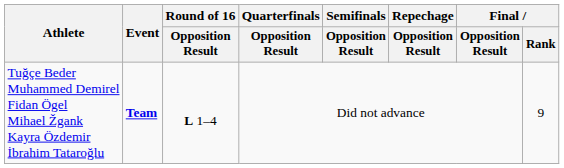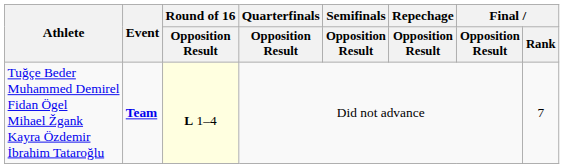(200, 121) no background -> (200, 121) lightyellow background
(541, 113) 9 -> (541, 113) 7
